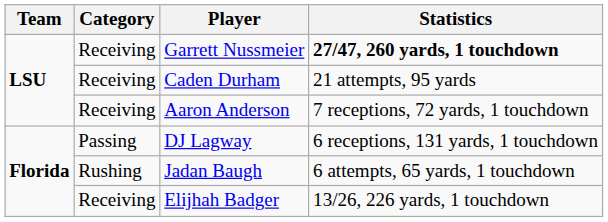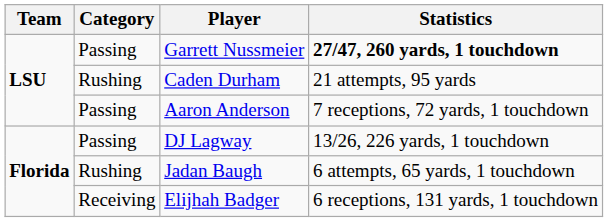(117, 49) Receiving -> (107, 49) Passing
(117, 80) Receiving -> (110, 80) Rushing
(117, 110) Receiving -> (107, 110) Passing
(456, 140) 6 receptions, 131 yards, 1 touchdown -> (431, 140) 13/26, 226 yards, 1 touchdown
(431, 200) 13/26, 226 yards, 1 touchdown -> (456, 200) 6 receptions, 131 yards, 1 touchdown
